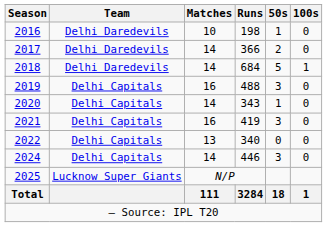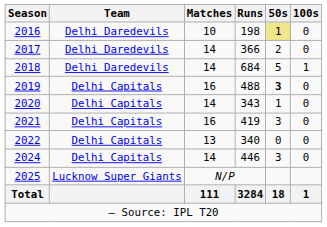(278, 31) no background -> (278, 31) khaki background
(278, 86) normal -> (278, 86) bold
